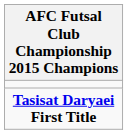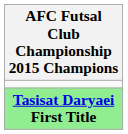(64, 108) no background -> (64, 108) lightgreen background
